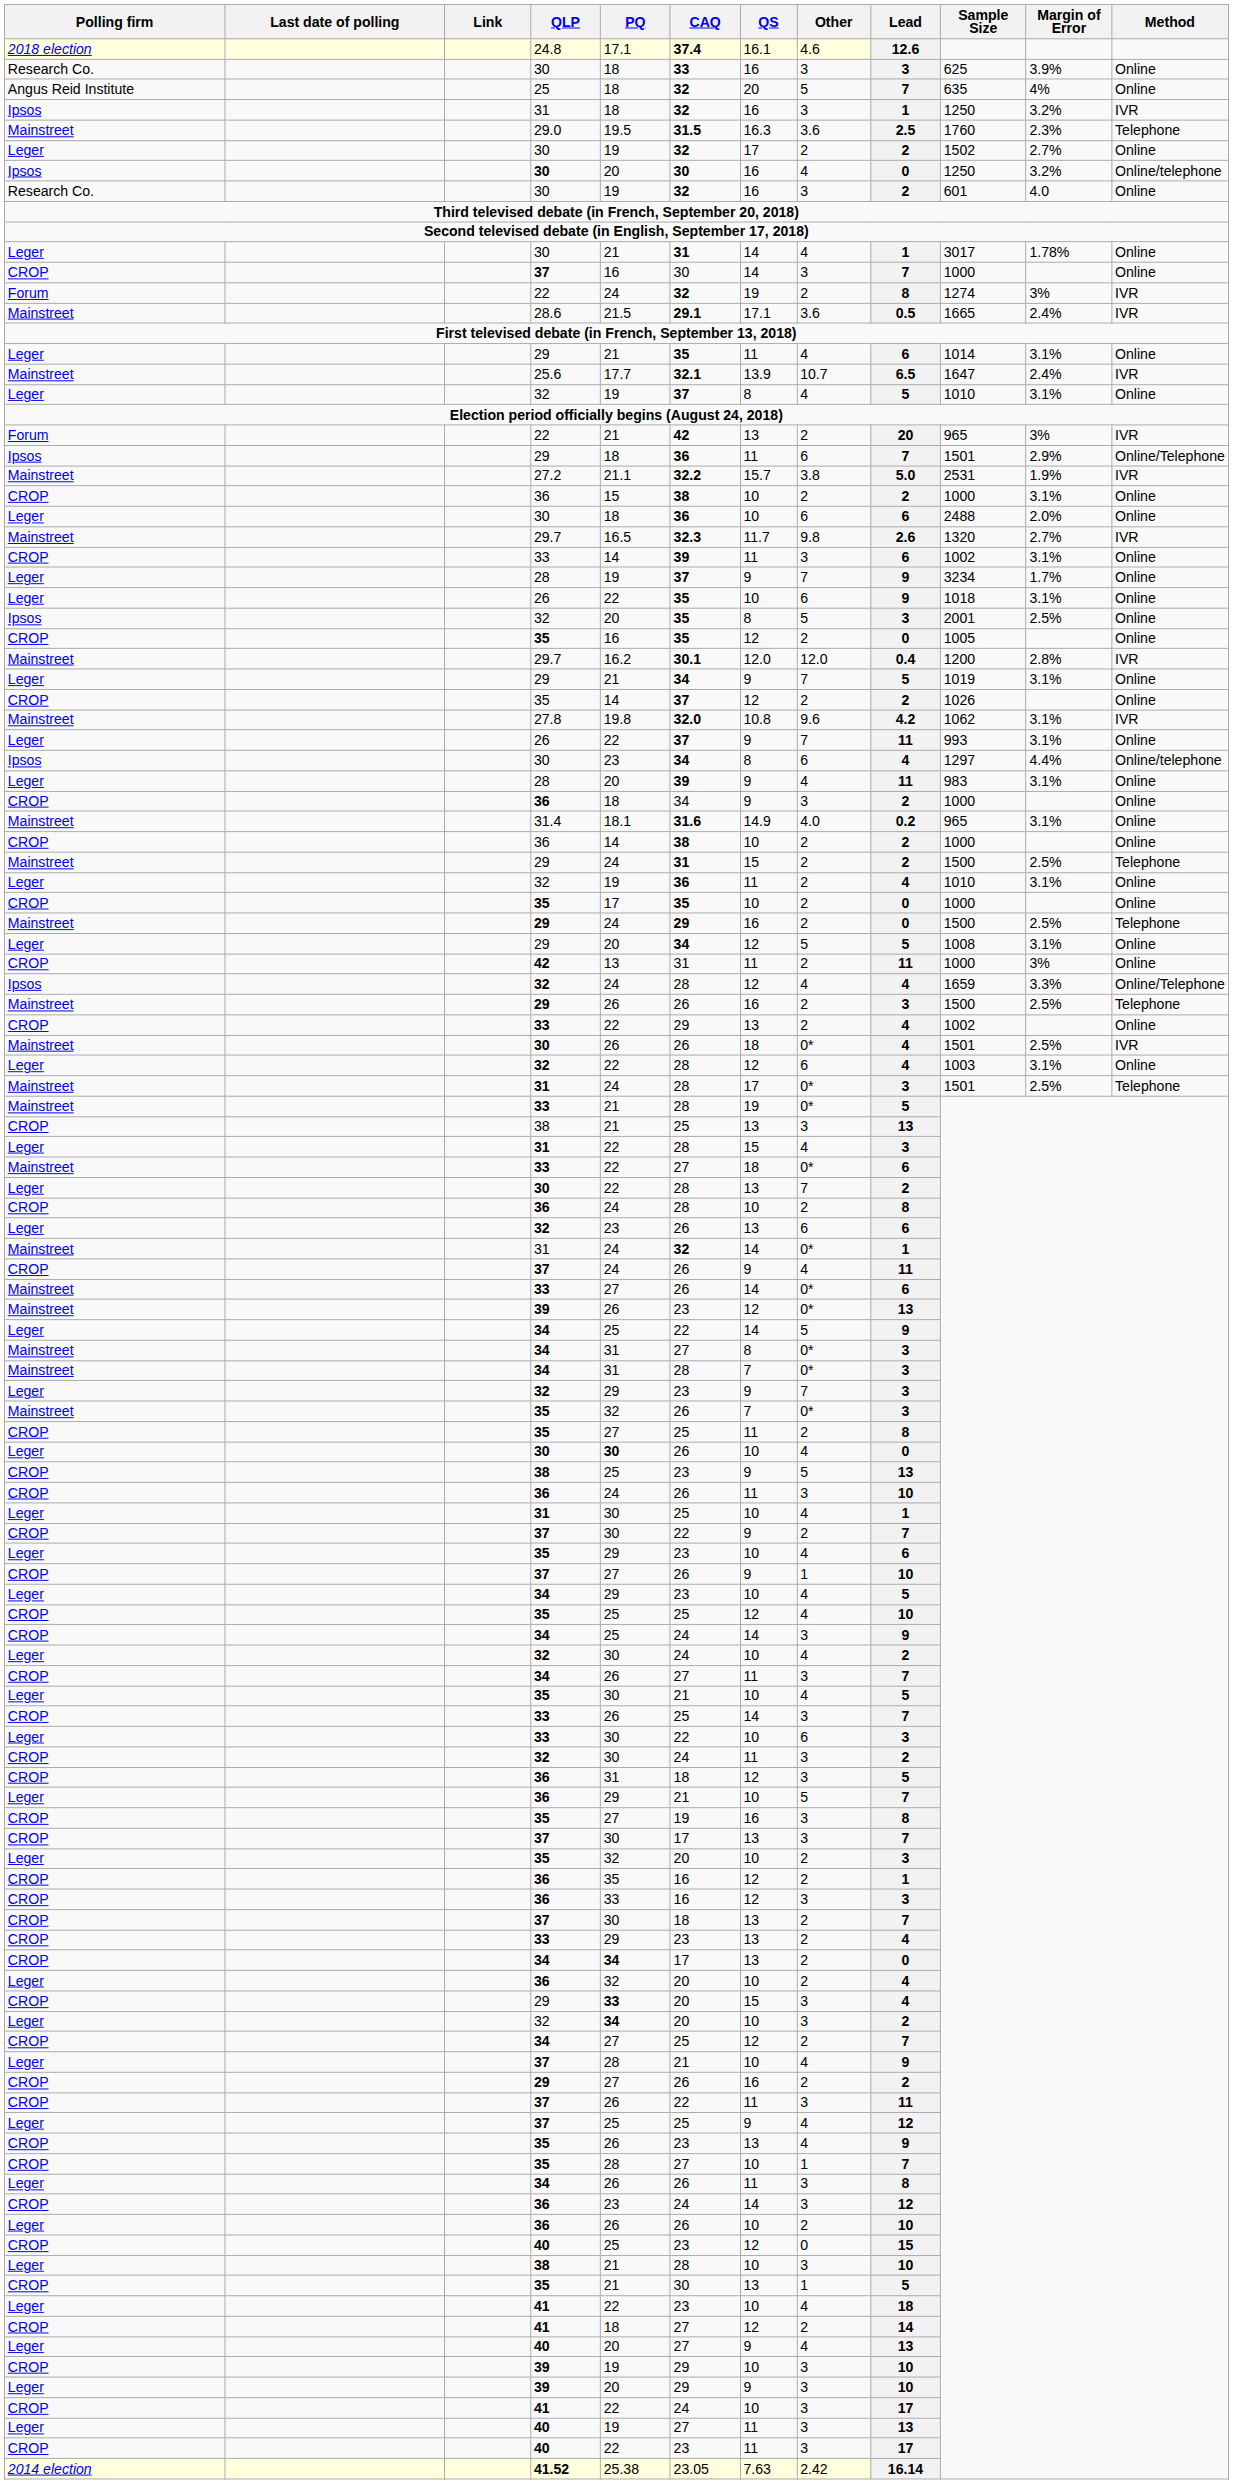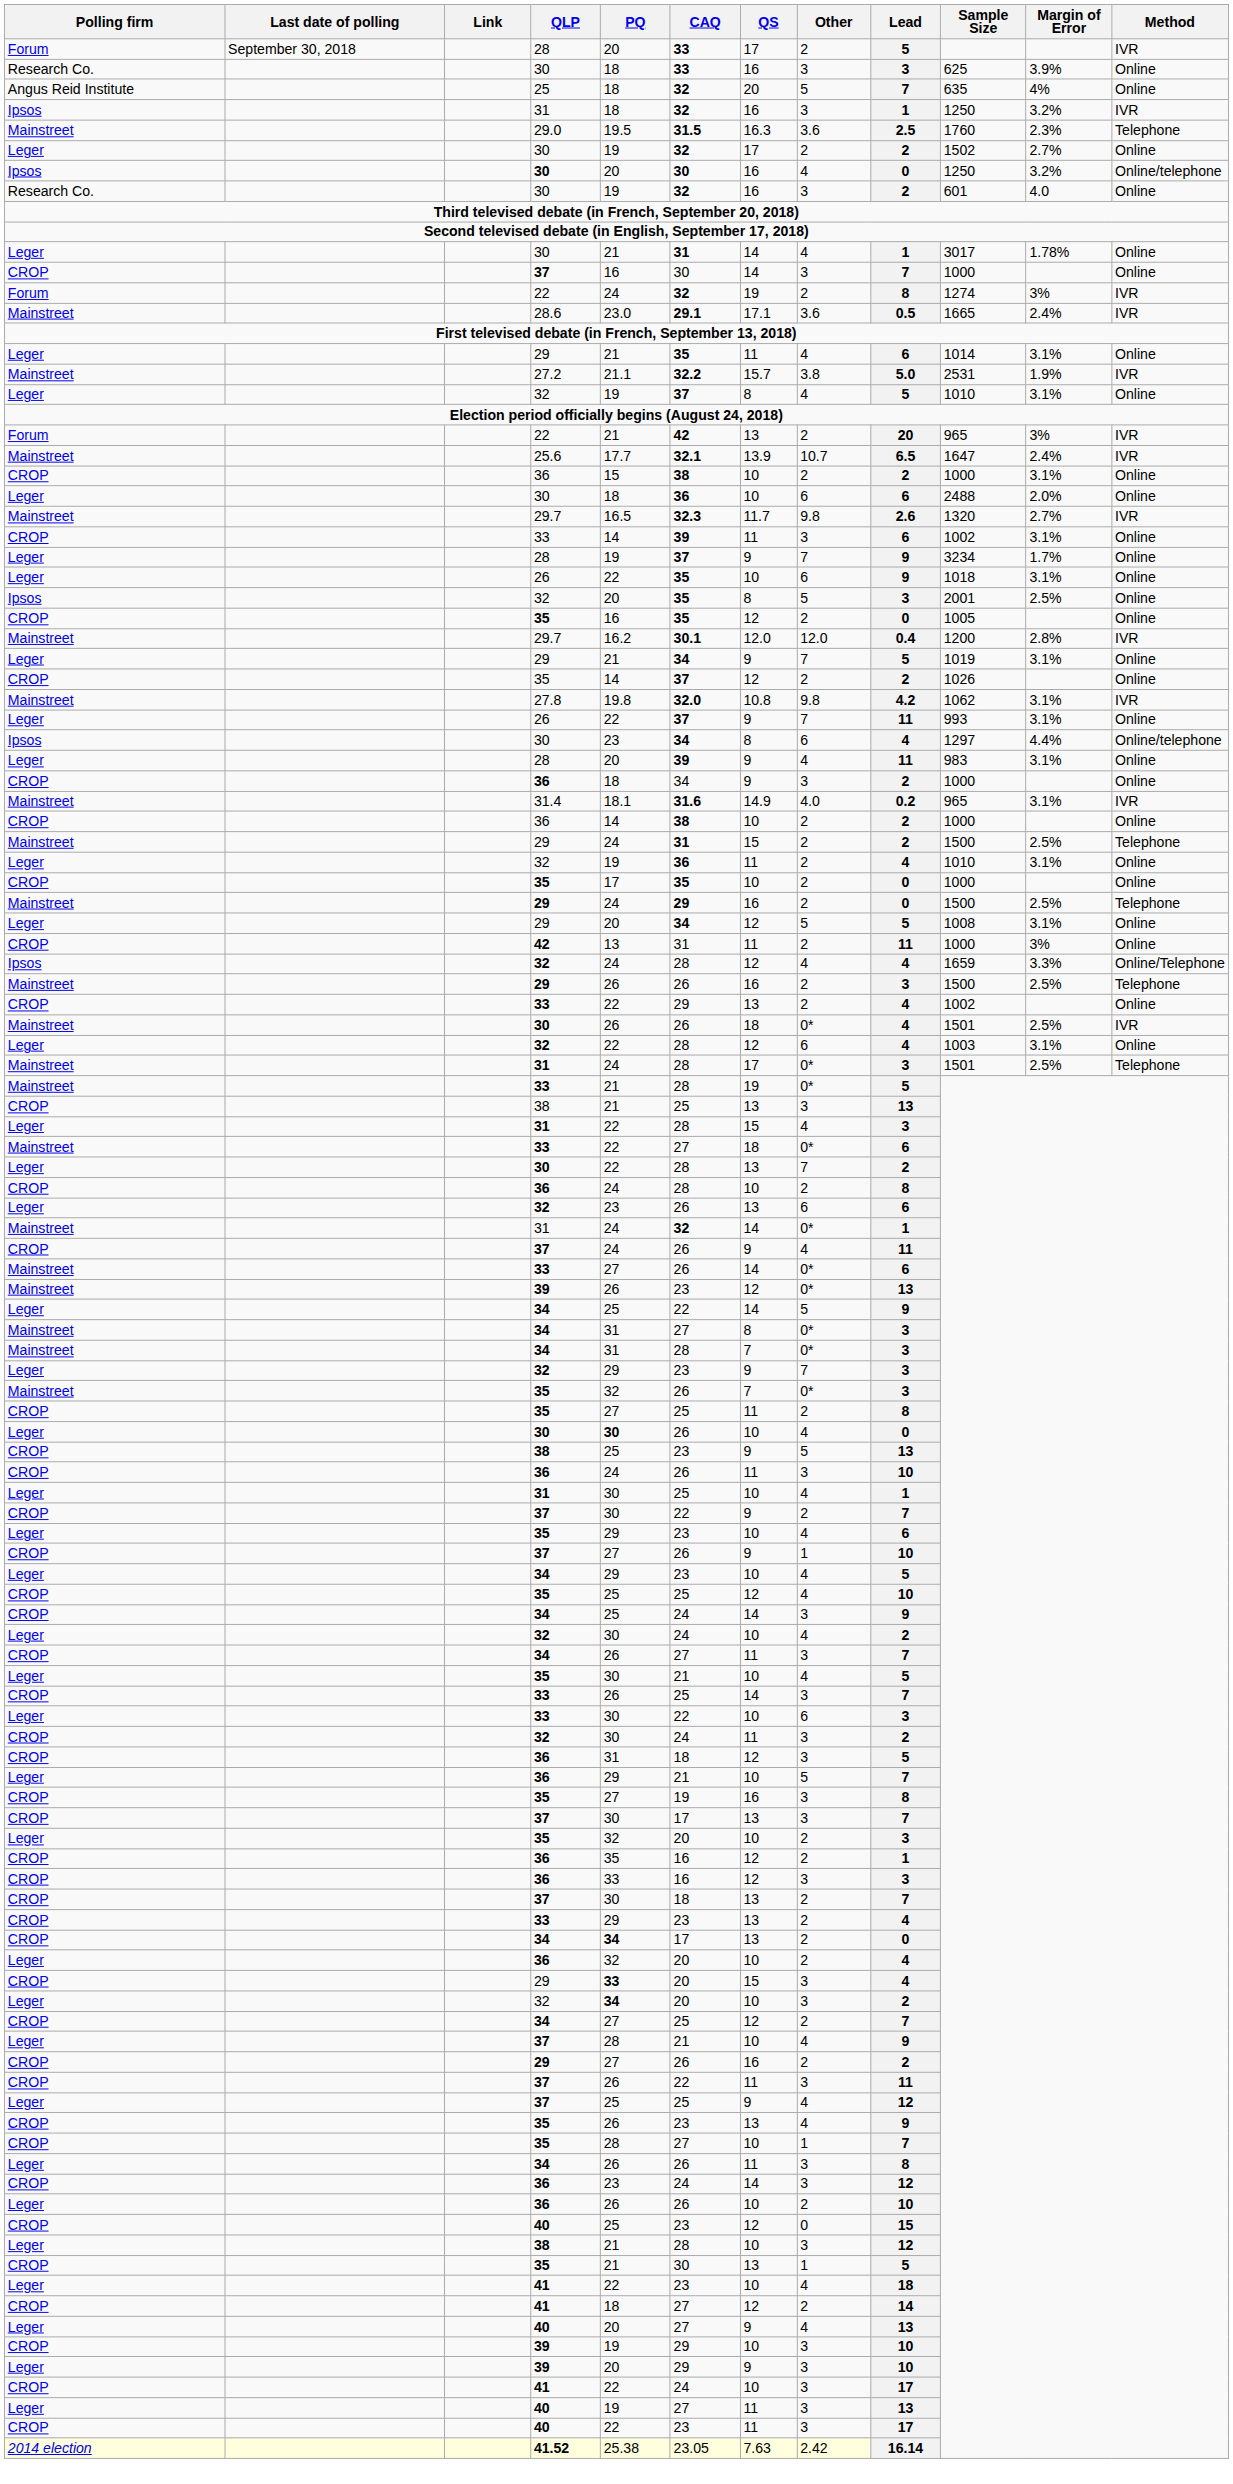- row: (50, 49)
+ row: (28, 49)
(617, 313) 21.5 -> (617, 313) 23.0
rows swapped: (41, 476) <-> (41, 374)
- row: (25, 456)
(810, 720) 9.6 -> (810, 700) 9.8
(1135, 822) Online -> (1127, 801) IVR
(906, 2266) 10 -> (906, 2245) 12
